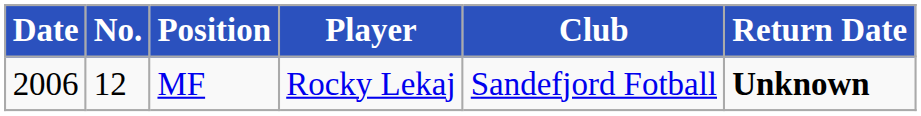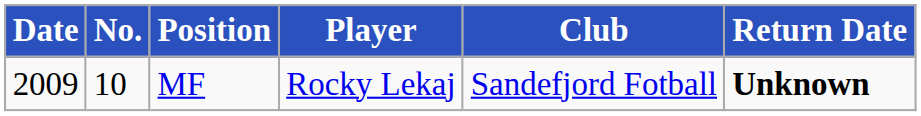(46, 82) 2006 -> (46, 82) 2009
(110, 82) 12 -> (110, 82) 10
